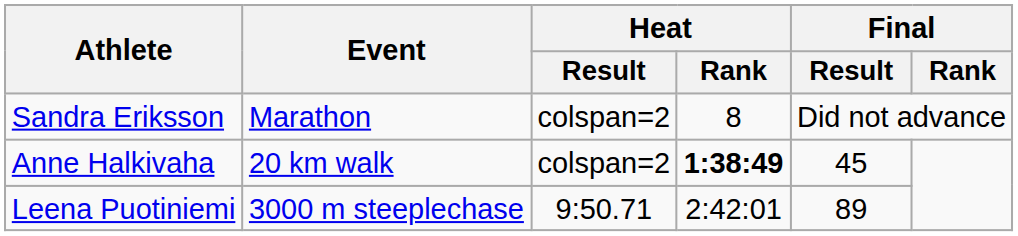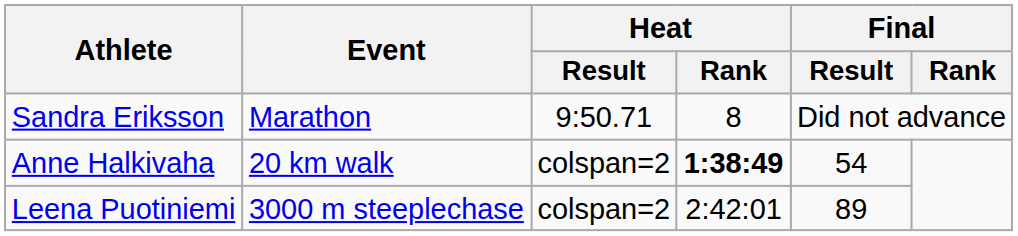(604, 117) colspan=2 -> (604, 117) 9:50.71
(851, 163) 45 -> (851, 163) 54
(604, 209) 9:50.71 -> (604, 209) colspan=2
